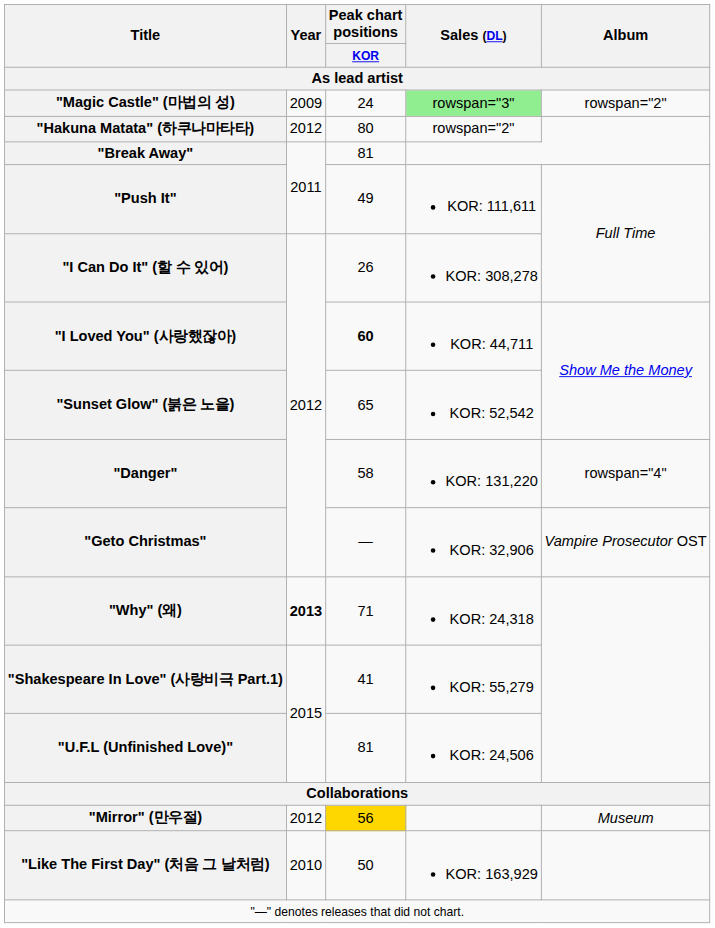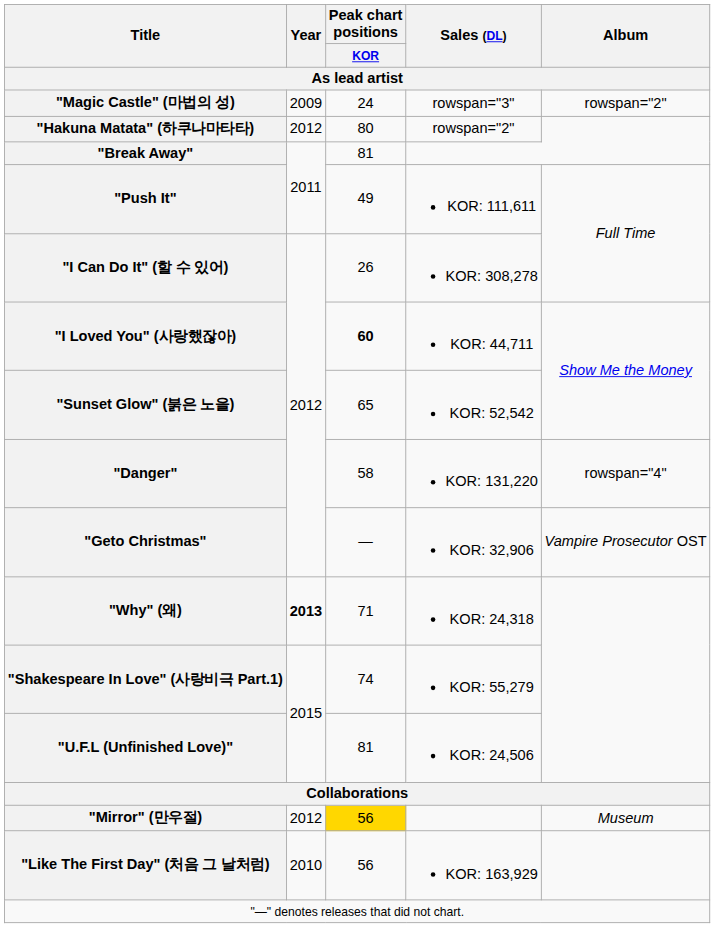(473, 103) lightgreen background -> (473, 103) no background
(366, 679) 41 -> (366, 679) 74
(366, 865) 50 -> (366, 865) 56
